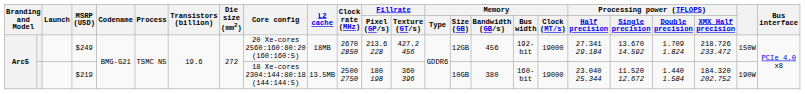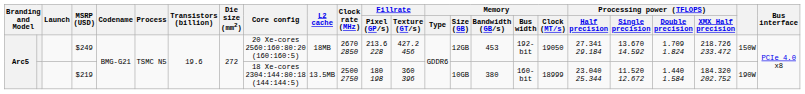(492, 48) 456 -> (492, 48) 453
(553, 48) 19000 -> (553, 48) 19050
(553, 75) 19000 -> (553, 75) 18999
